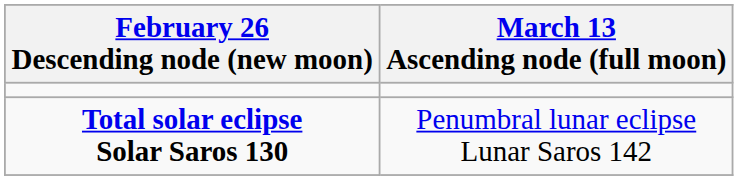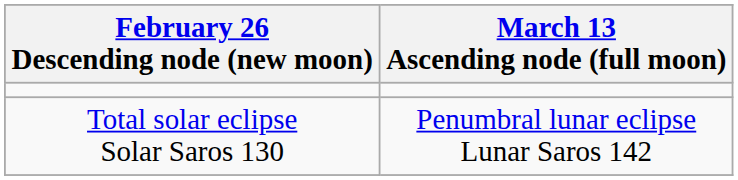(192, 135) bold -> (192, 135) normal
